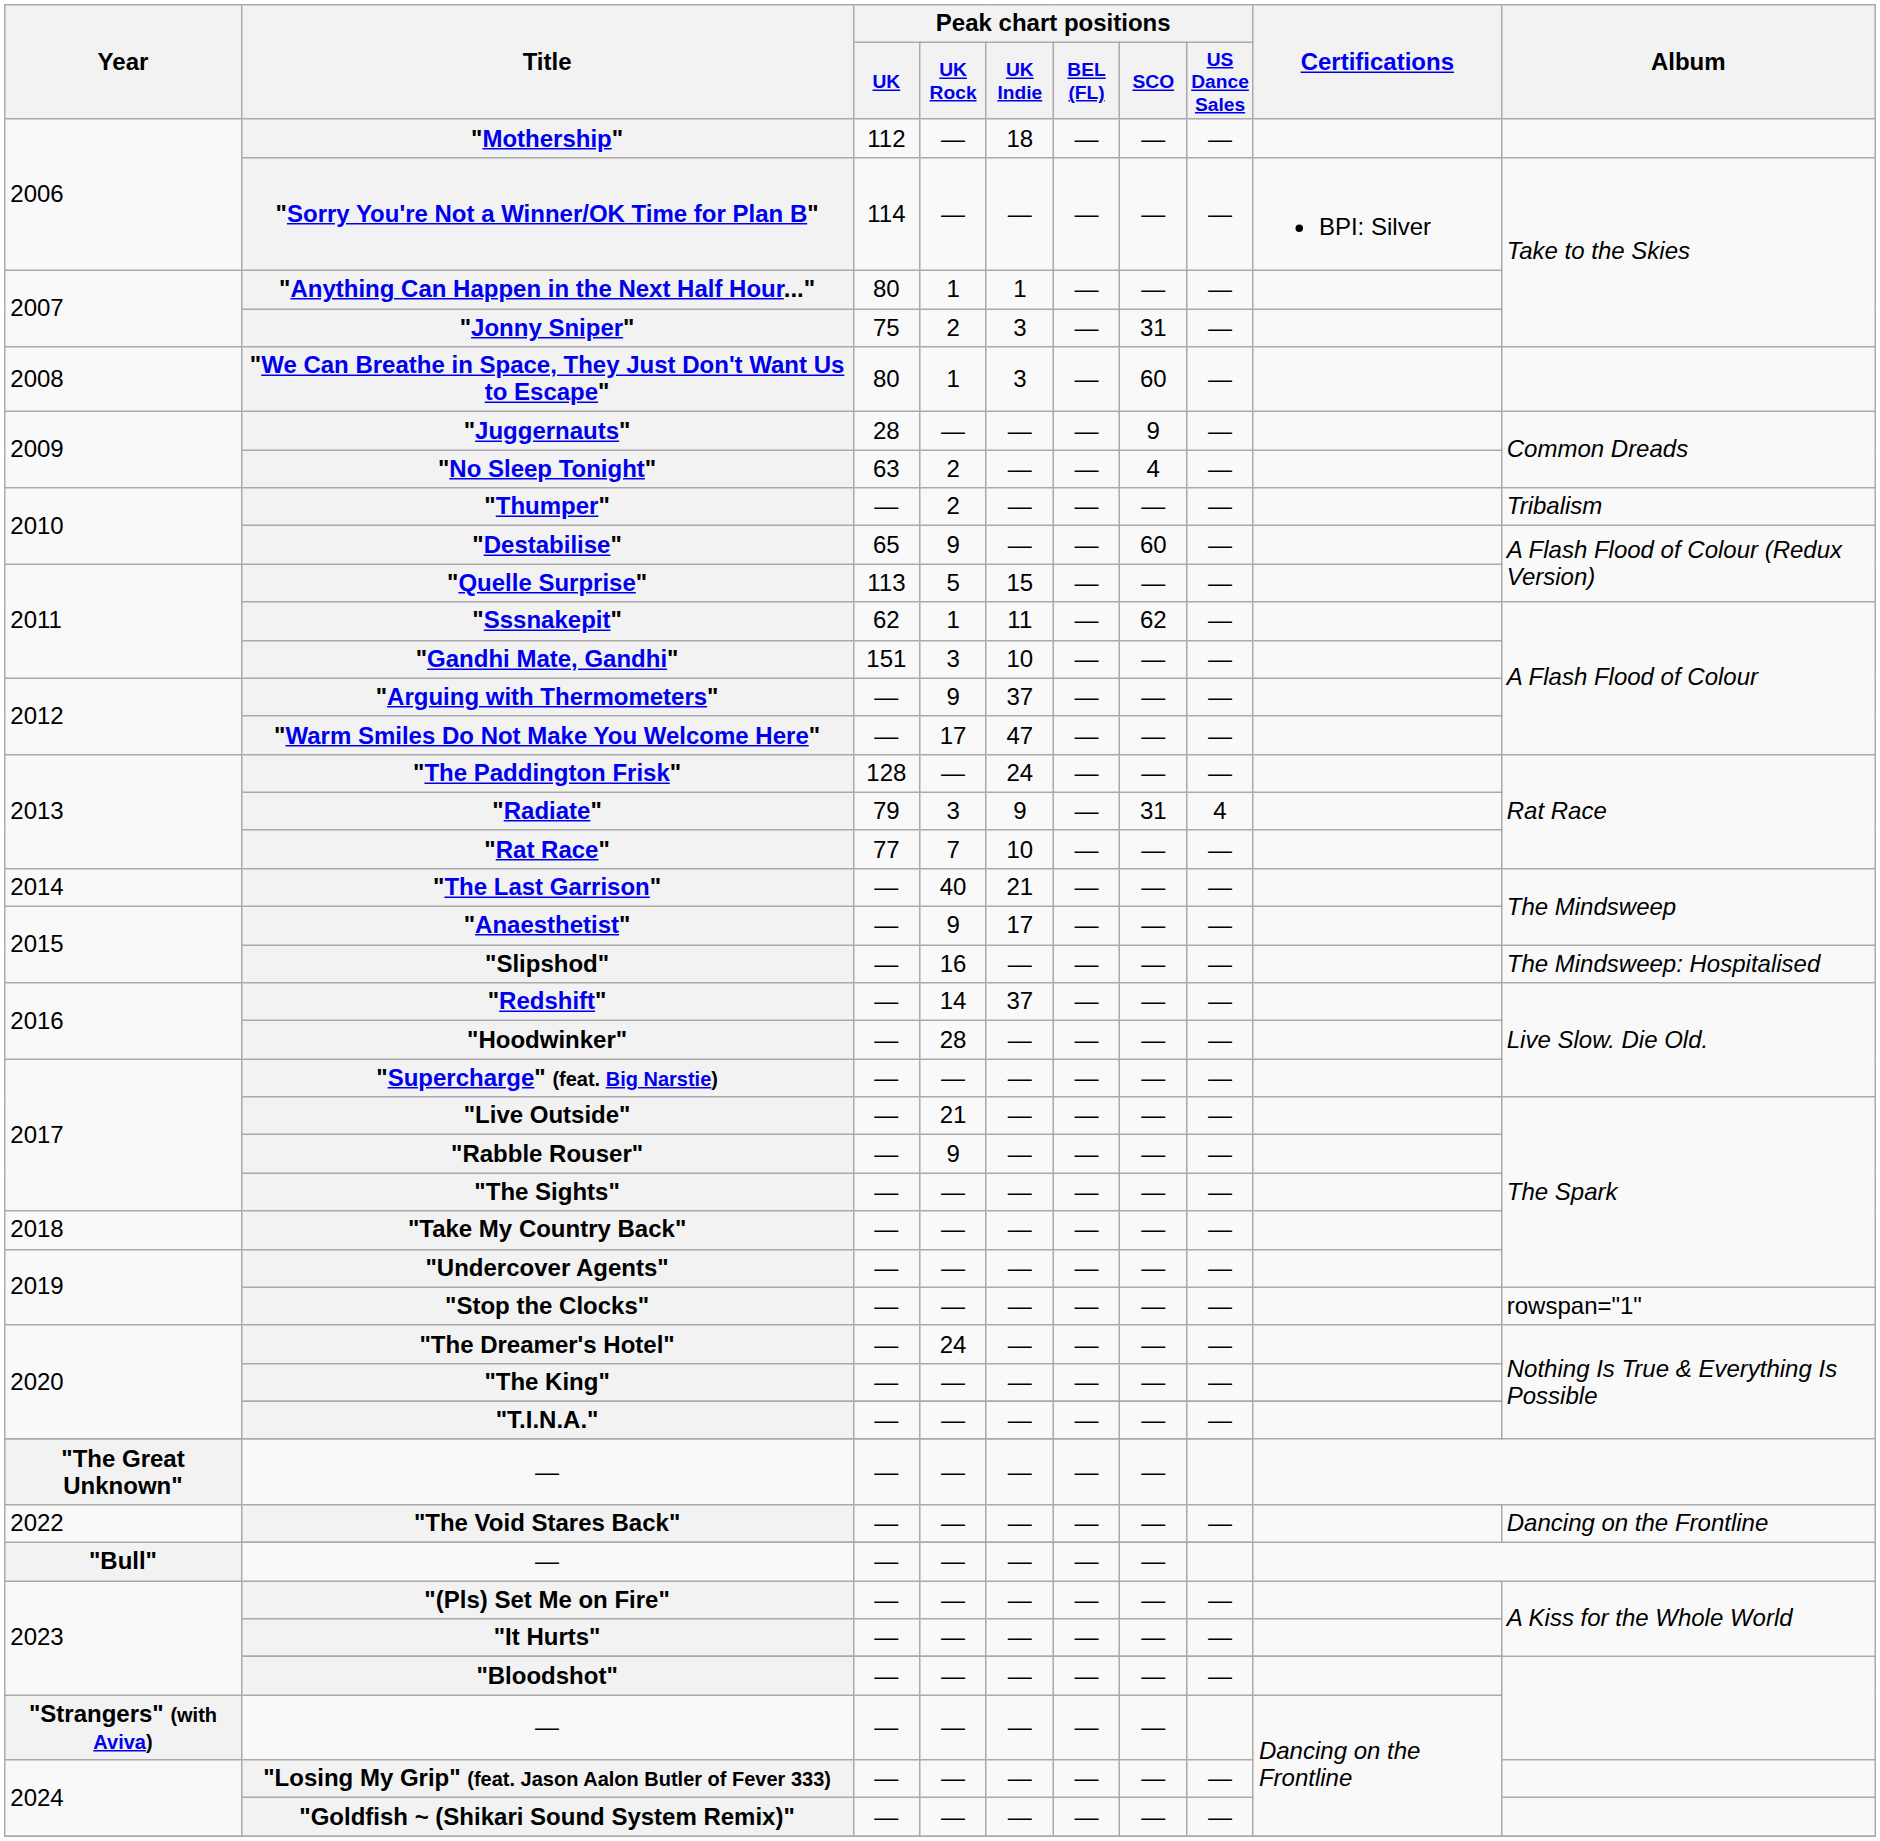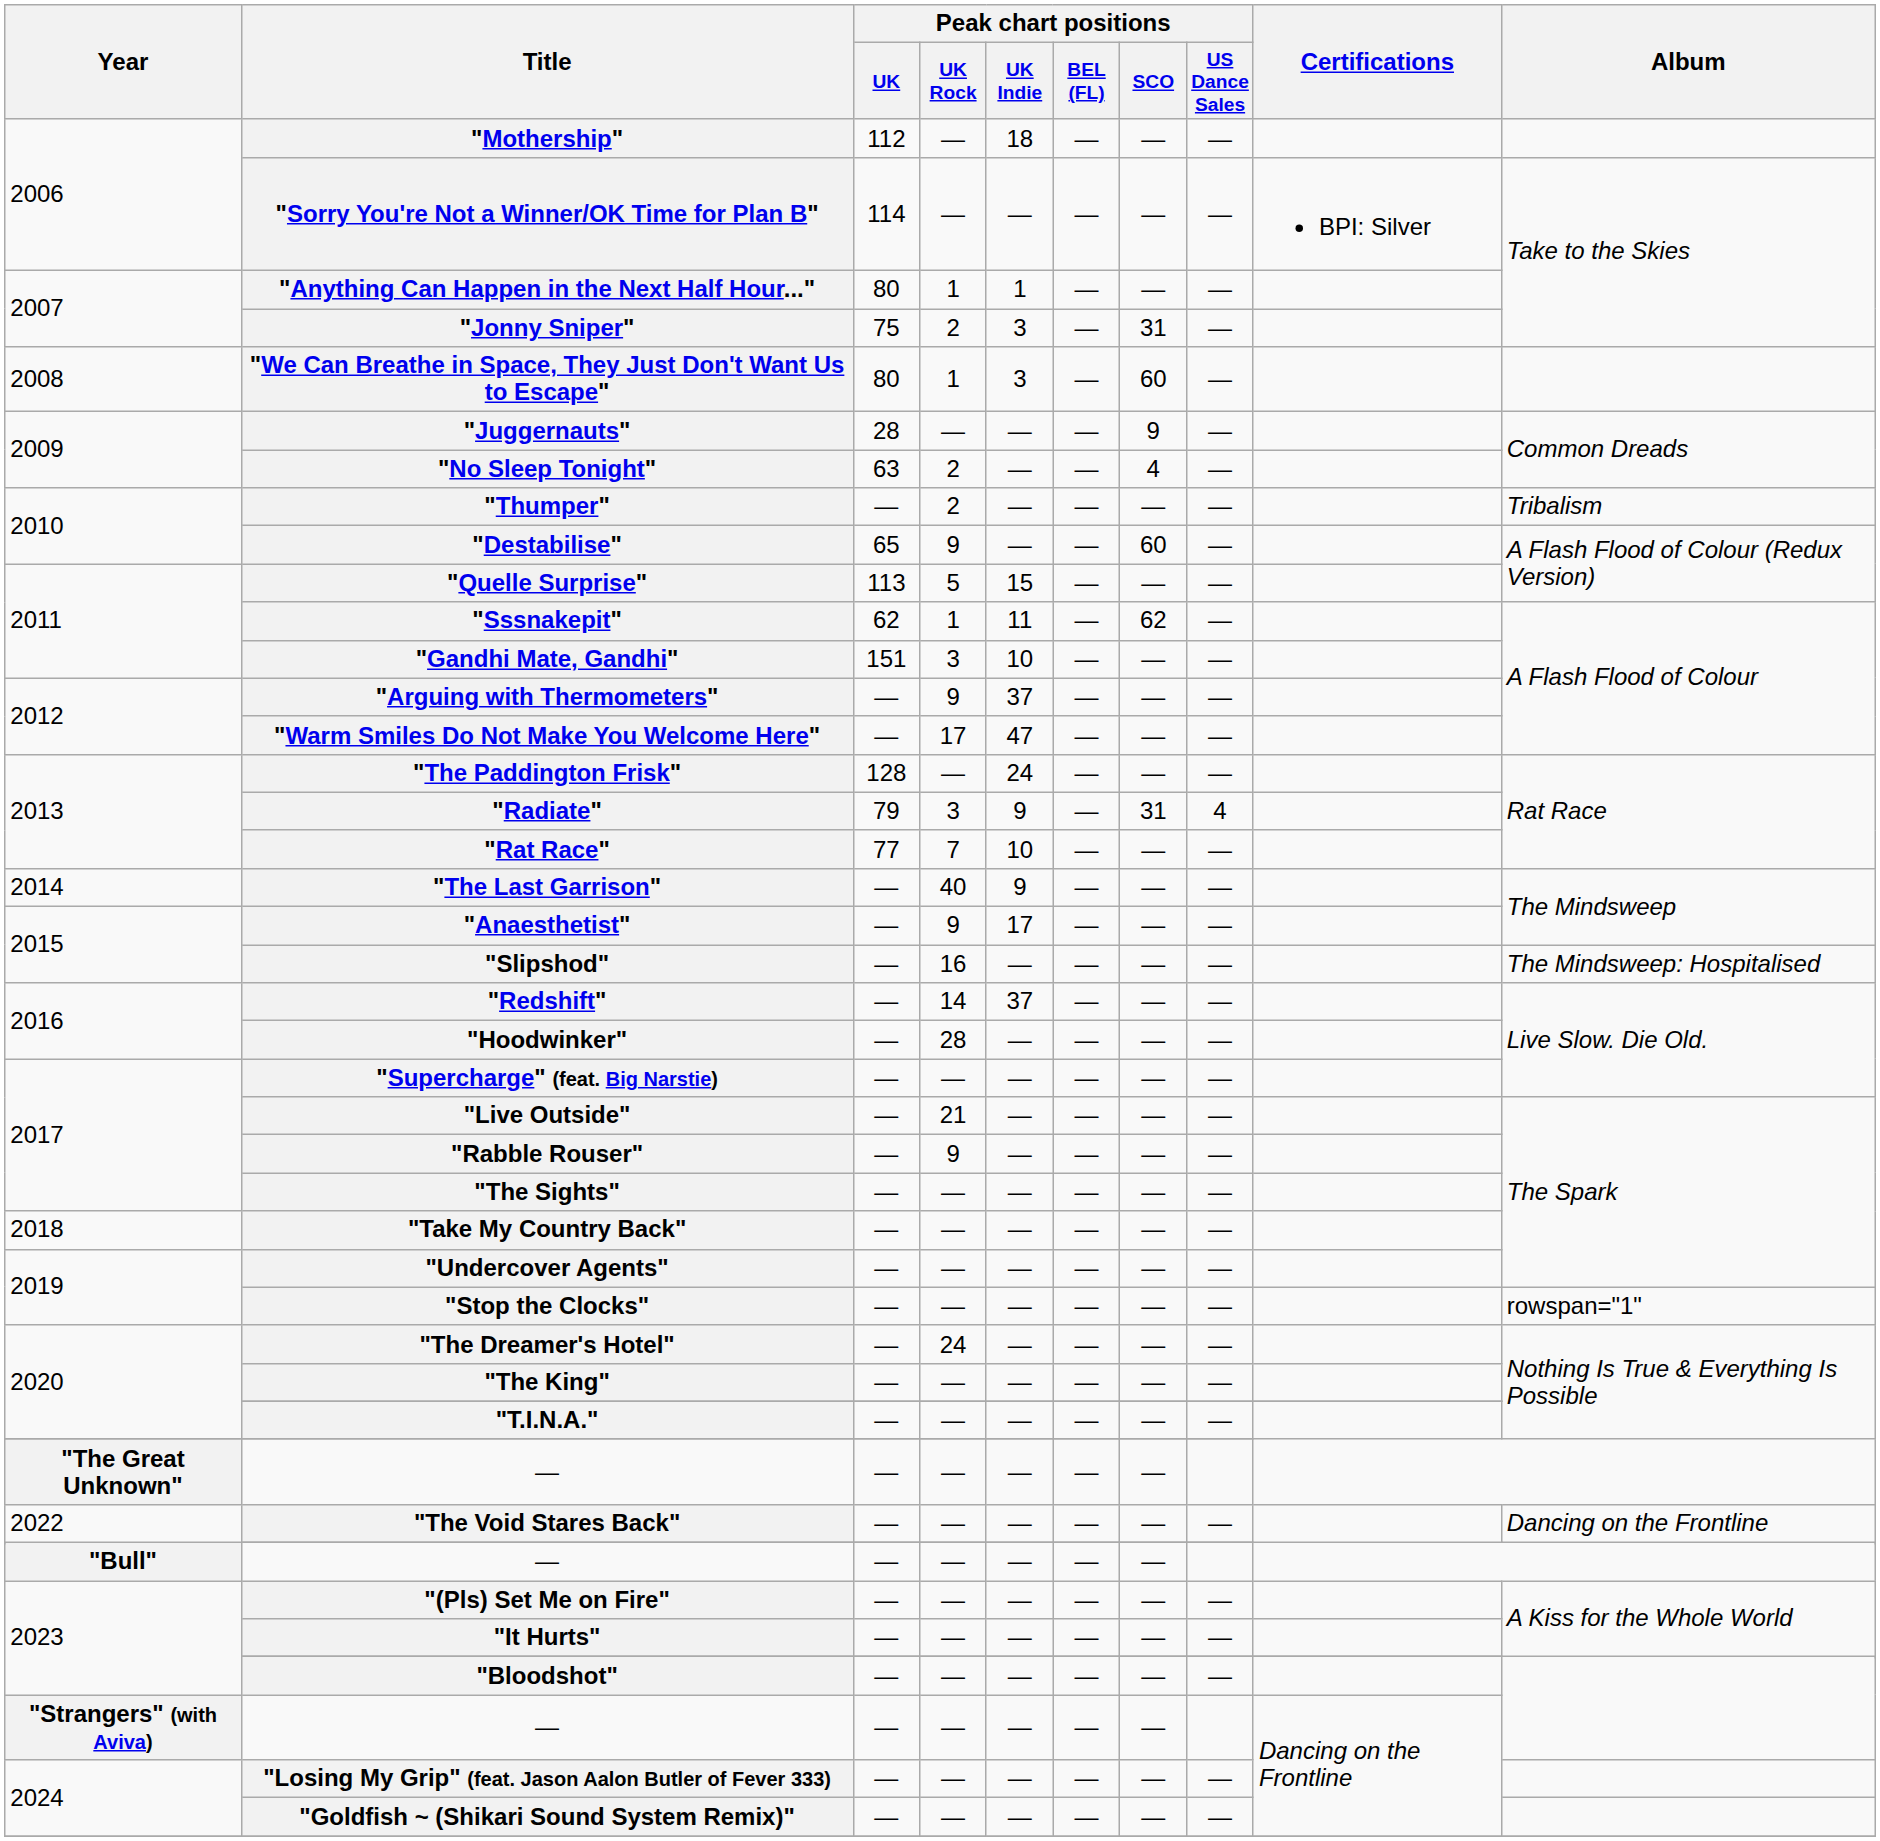(1020, 887) 21 -> (1020, 887) 9
